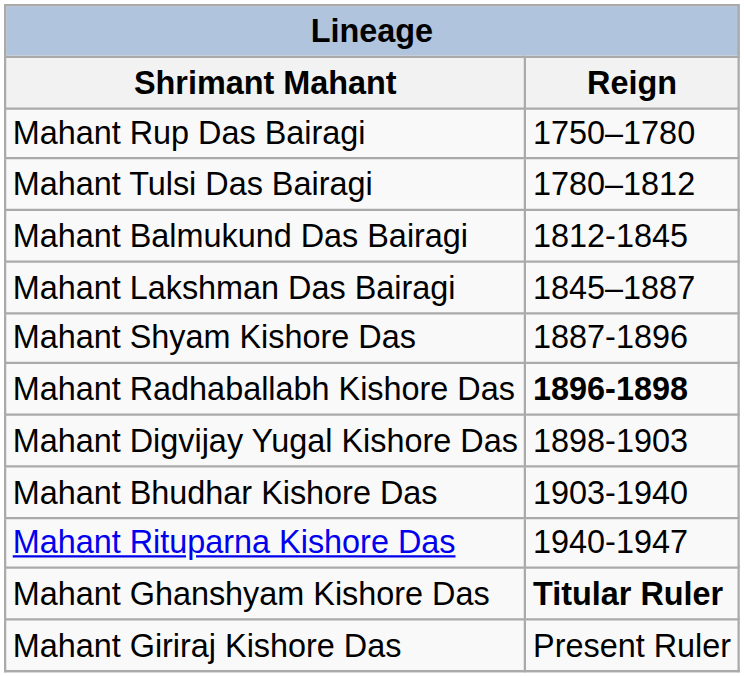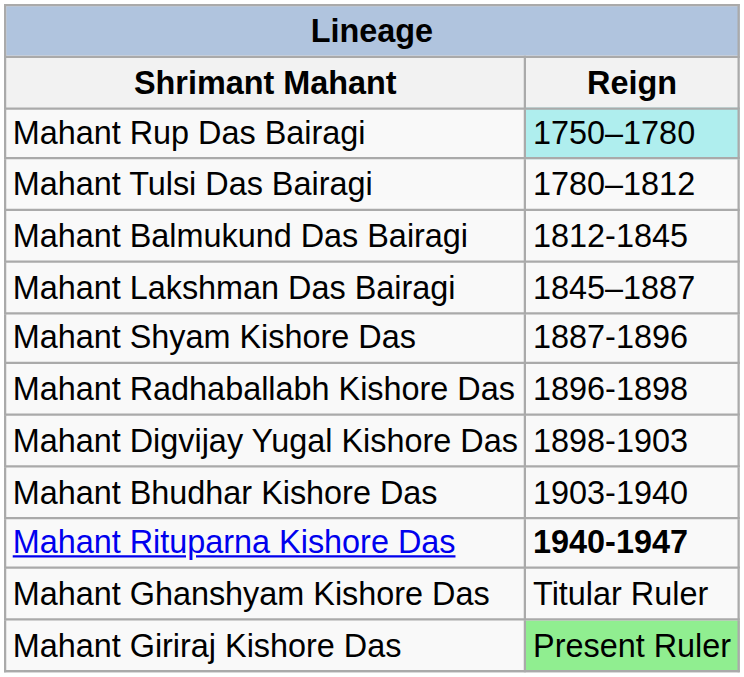(614, 133) no background -> (614, 133) paleturquoise background
(610, 389) bold -> (610, 389) normal
(610, 543) normal -> (610, 543) bold
(628, 594) bold -> (621, 594) normal
(632, 645) no background -> (632, 645) lightgreen background
